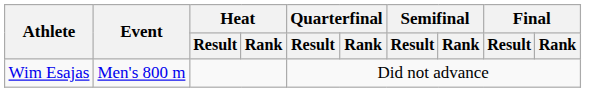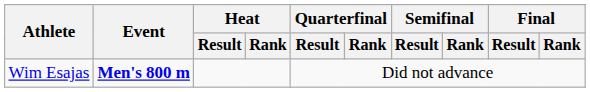(141, 73) normal -> (144, 73) bold
